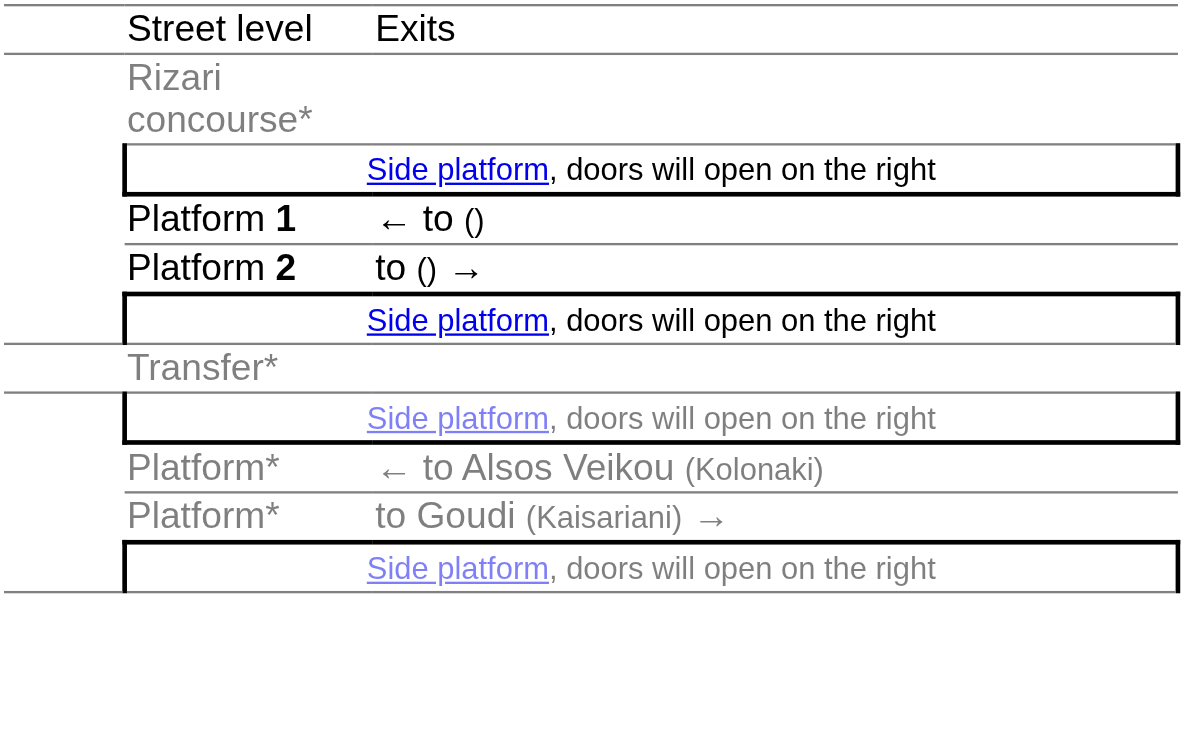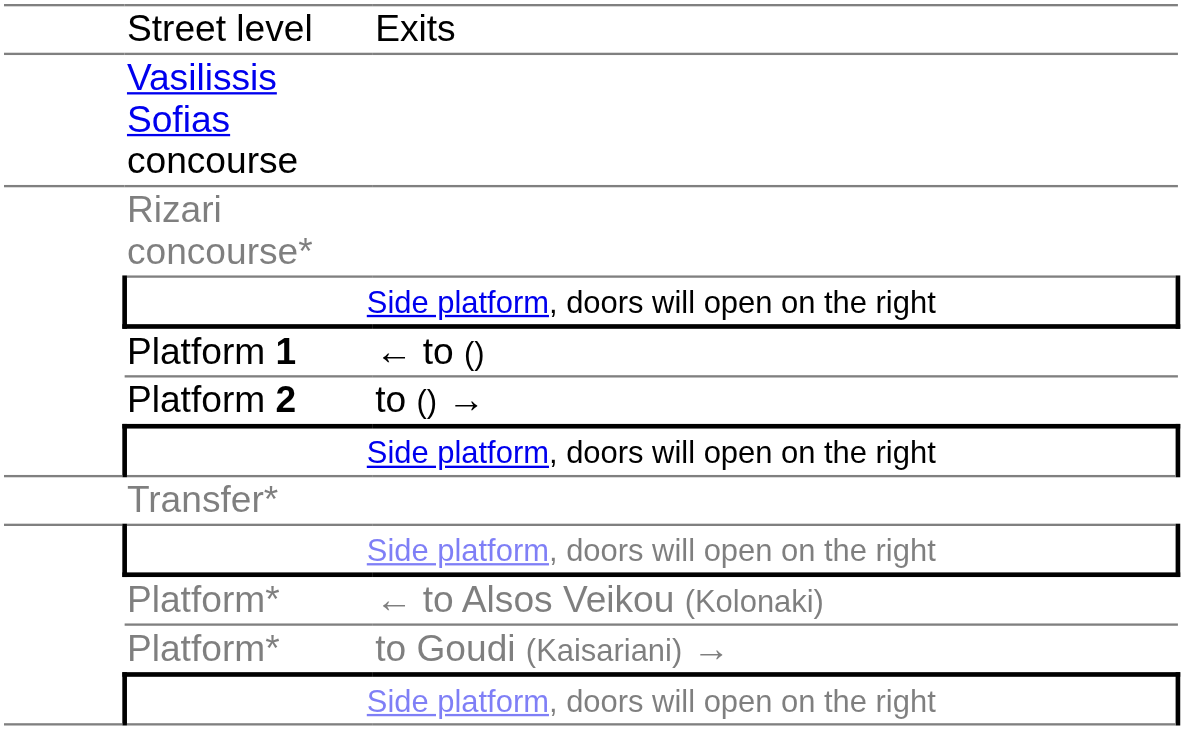+ row: (213, 119)
